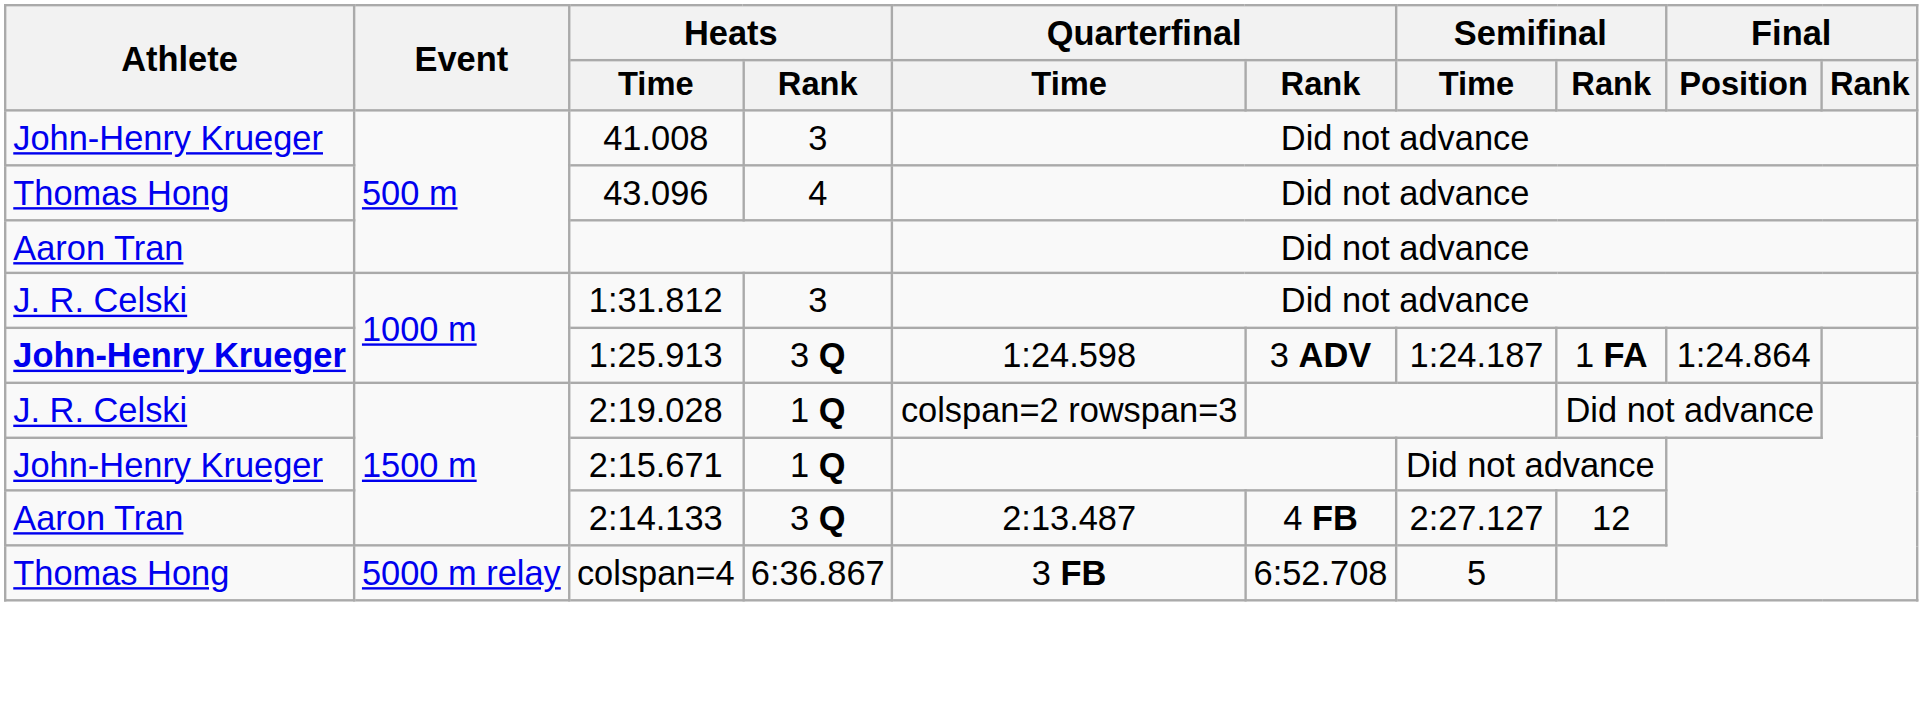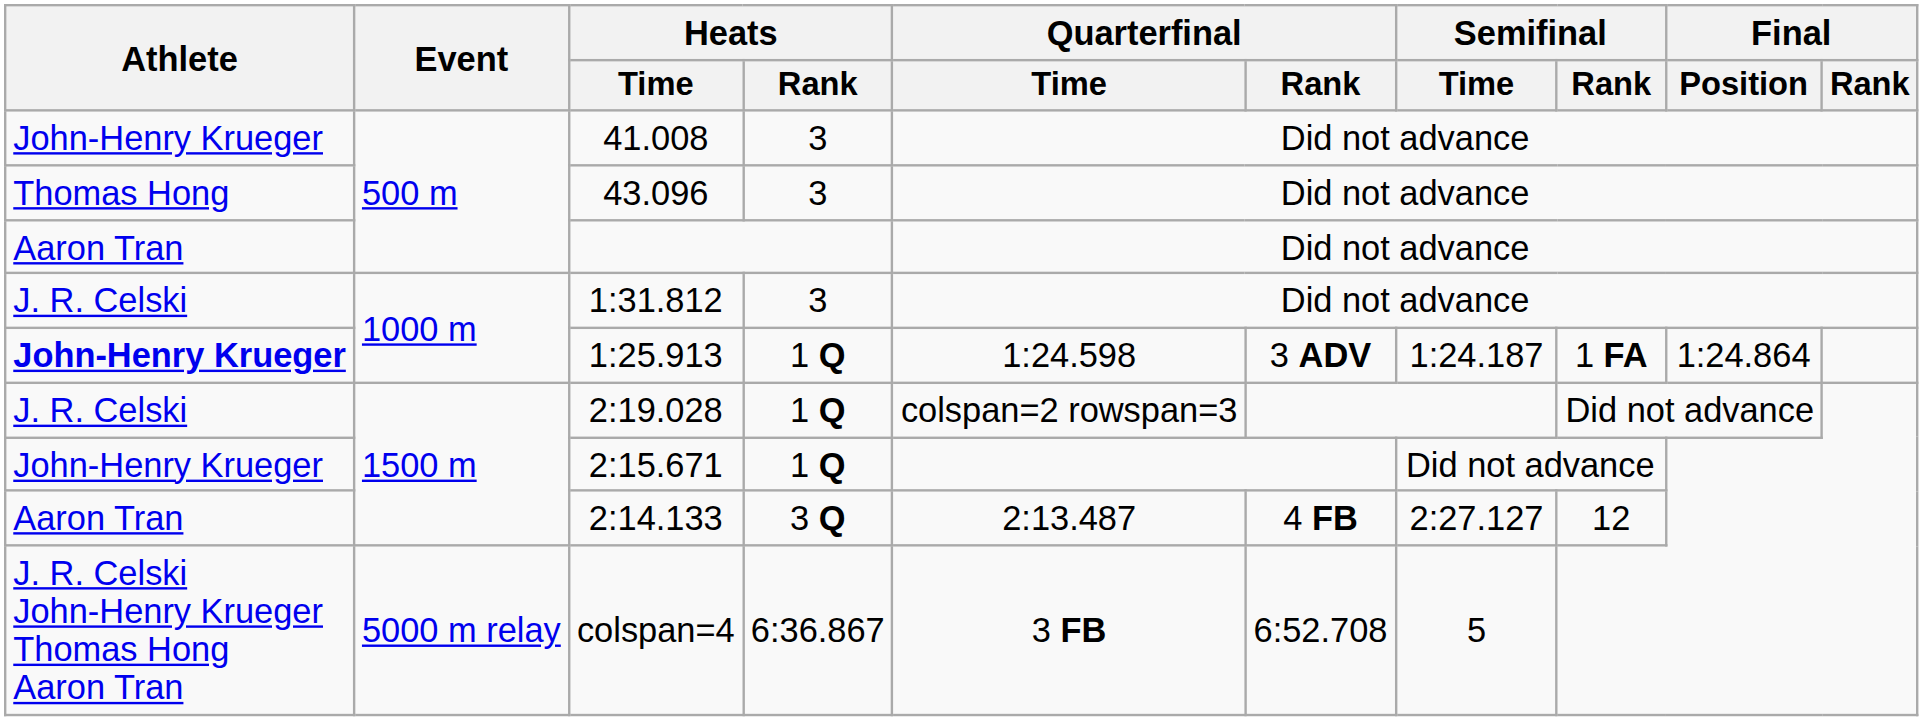(818, 193) 4 -> (818, 193) 3
(818, 356) 3 Q -> (818, 356) 1 Q
(121, 573) Thomas Hong -> (168, 631) J. R. Celski John-Henry Krueger Thomas Hong Aaron Tran
